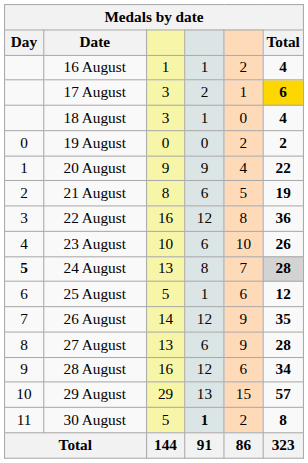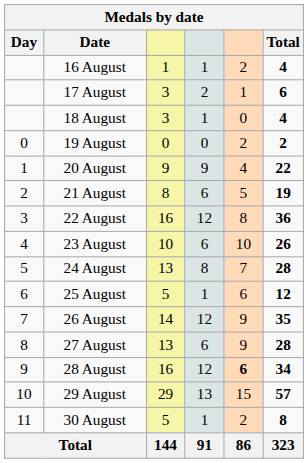(283, 93) gold background -> (283, 93) no background
(24, 269) bold -> (24, 269) normal
(283, 269) lightgrey background -> (283, 269) no background
(243, 369) normal -> (243, 369) bold
(204, 420) bold -> (204, 420) normal
